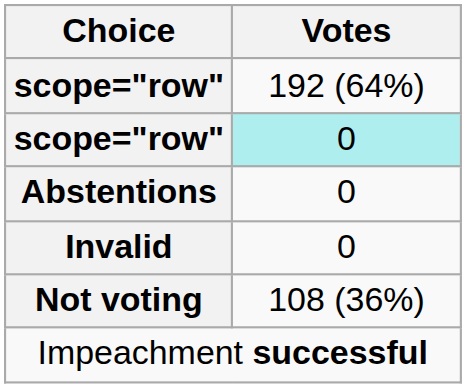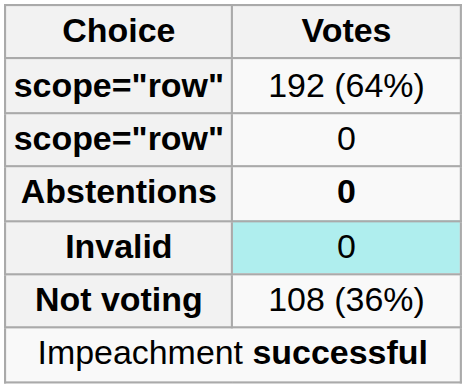(347, 138) paleturquoise background -> (347, 138) no background
(347, 192) normal -> (347, 192) bold
(347, 246) no background -> (347, 246) paleturquoise background
